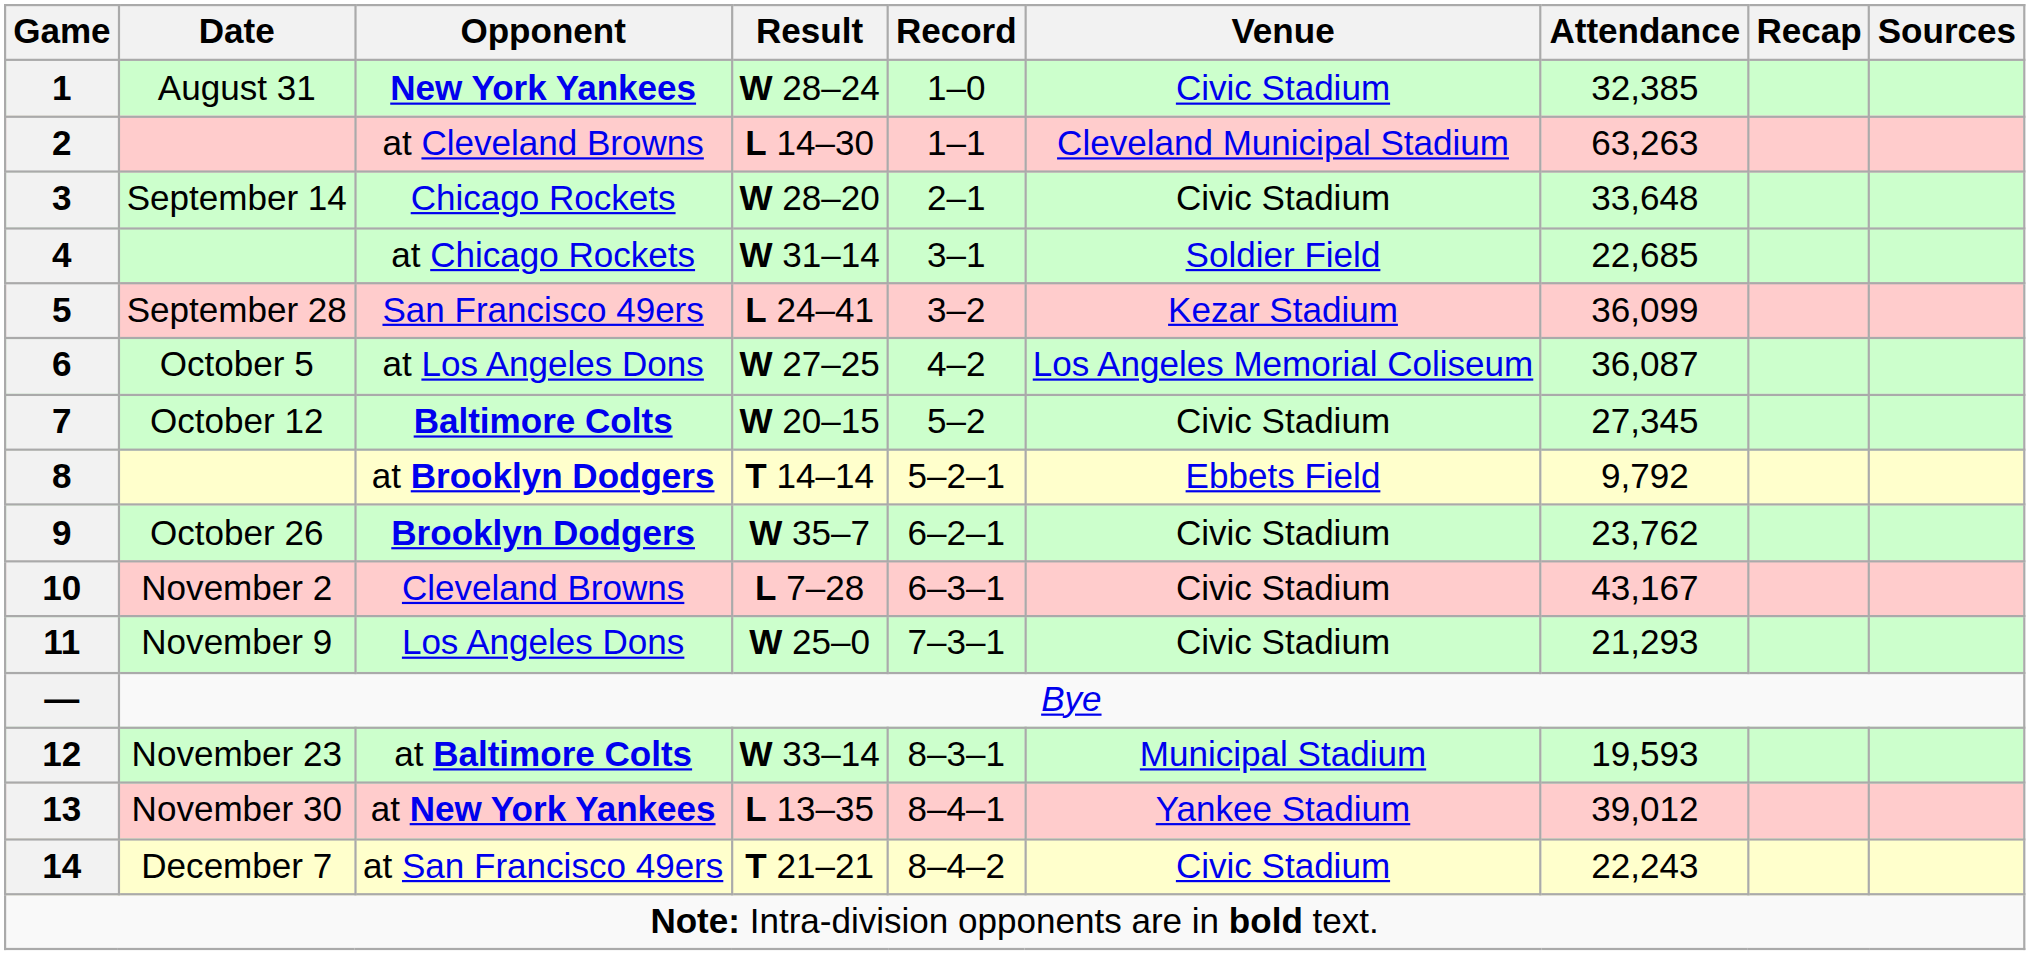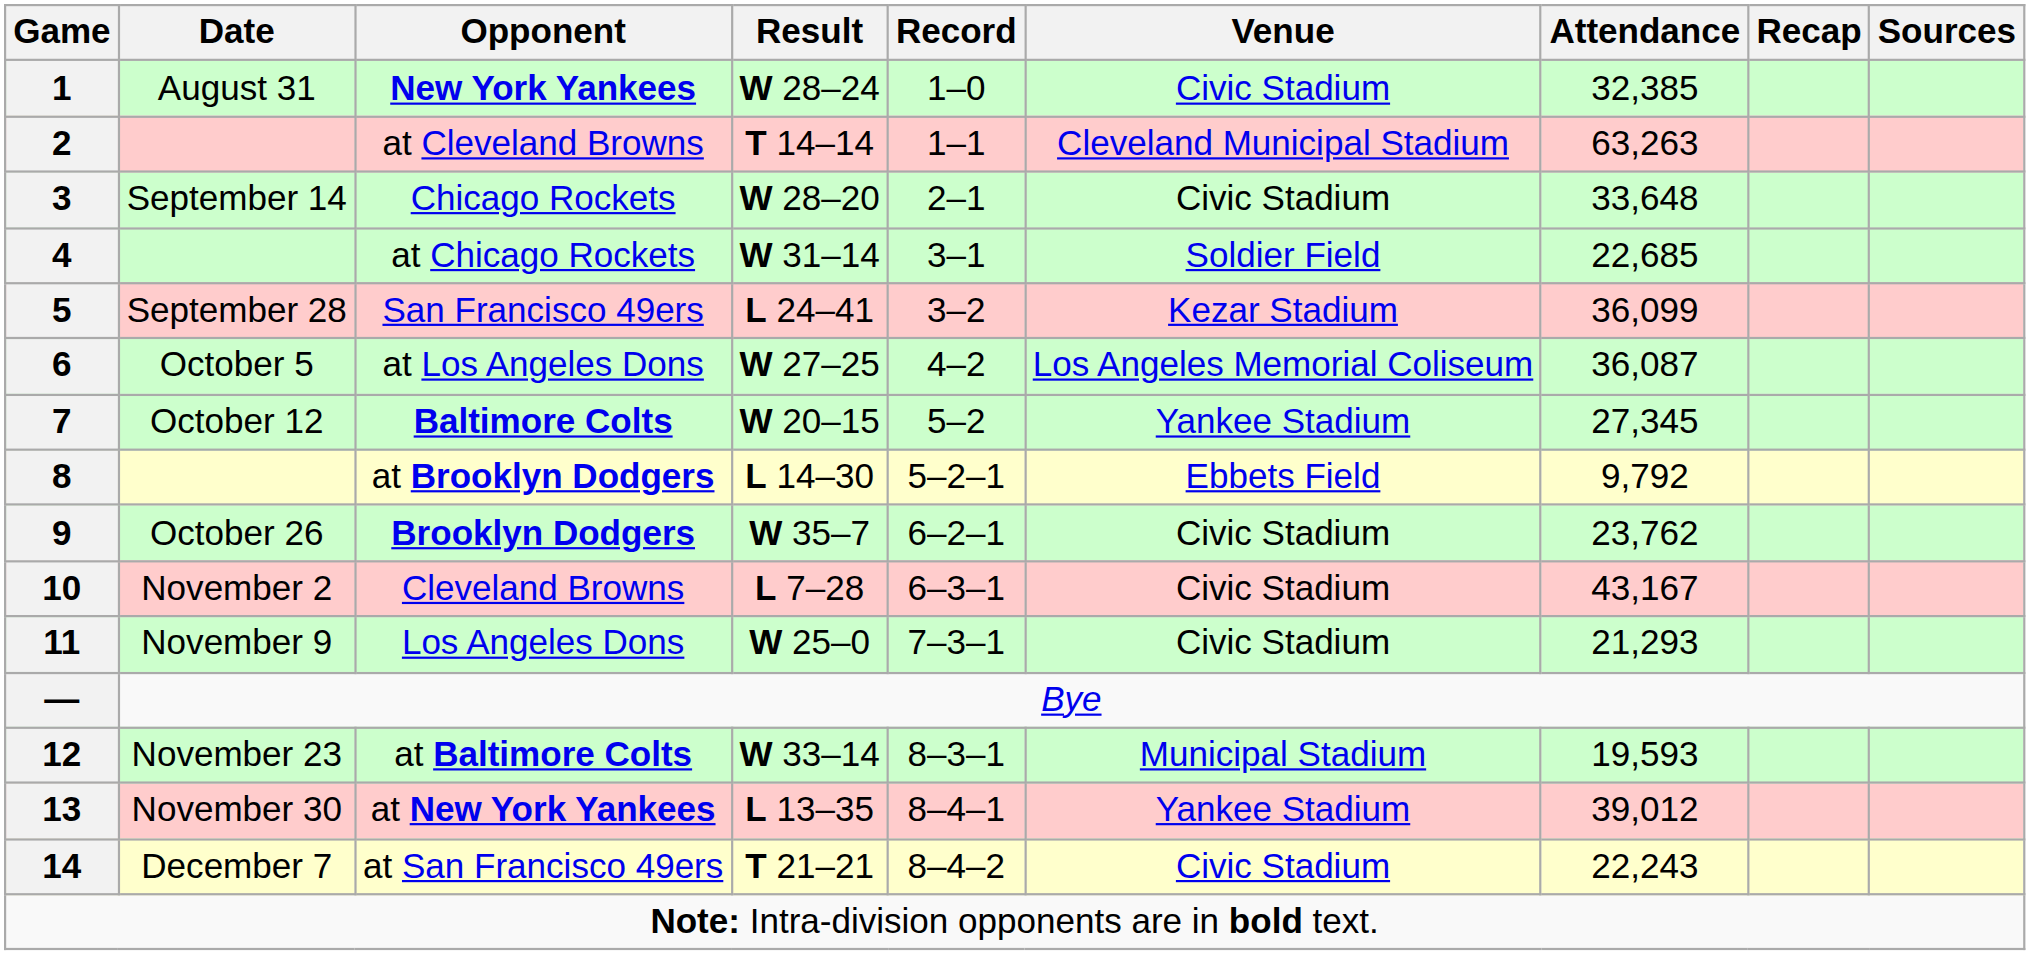(810, 143) L 14–30 -> (810, 143) T 14–14
(1283, 421) Civic Stadium -> (1283, 421) Yankee Stadium
(810, 476) T 14–14 -> (810, 476) L 14–30
